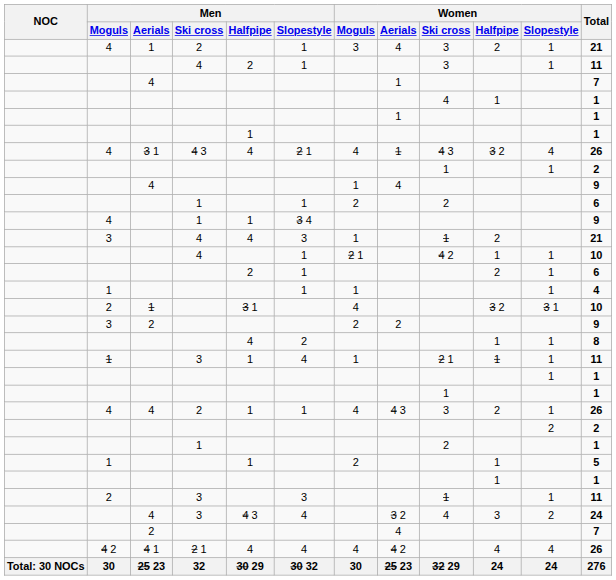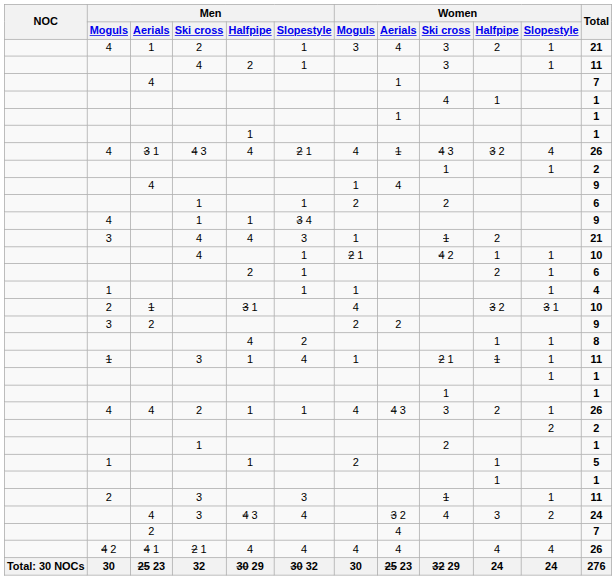(398, 549) 4 2 -> (398, 549) 4
